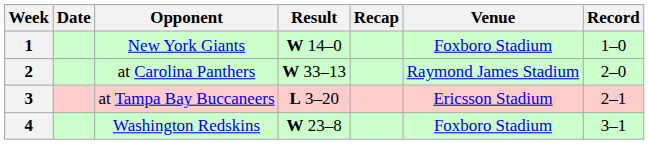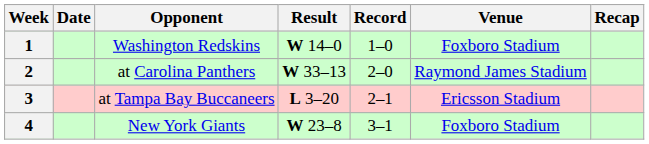columns swapped: (613, 17) <-> (376, 17)
(187, 44) New York Giants -> (187, 44) Washington Redskins
(187, 125) Washington Redskins -> (187, 125) New York Giants
